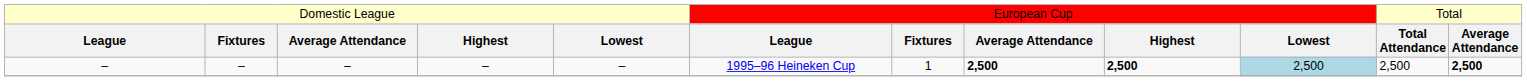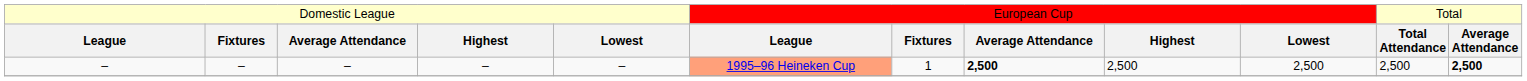(791, 67) no background -> (791, 67) lightsalmon background
(1122, 67) bold -> (1122, 67) normal
(1309, 67) lightblue background -> (1309, 67) no background
